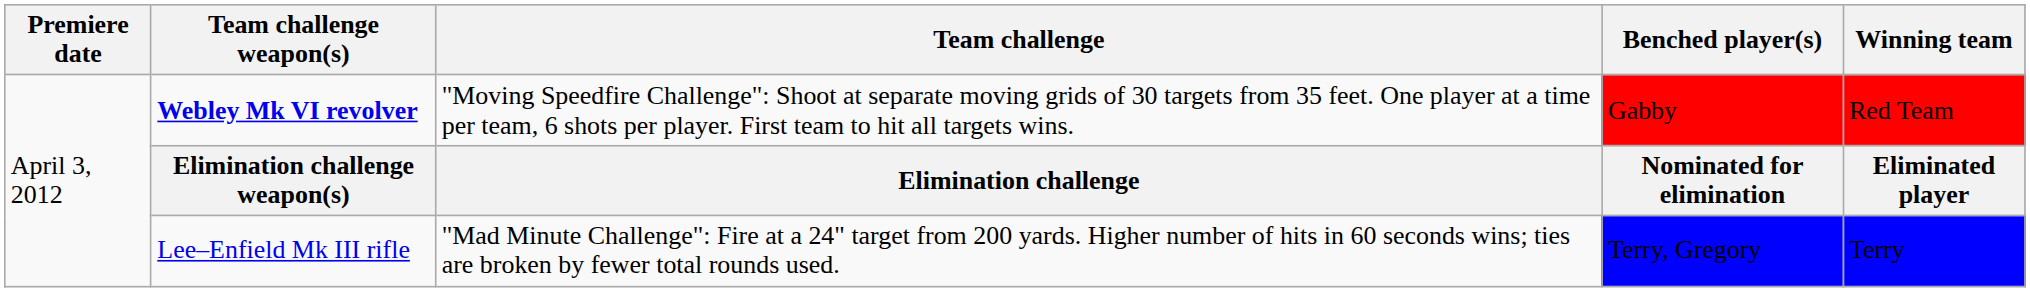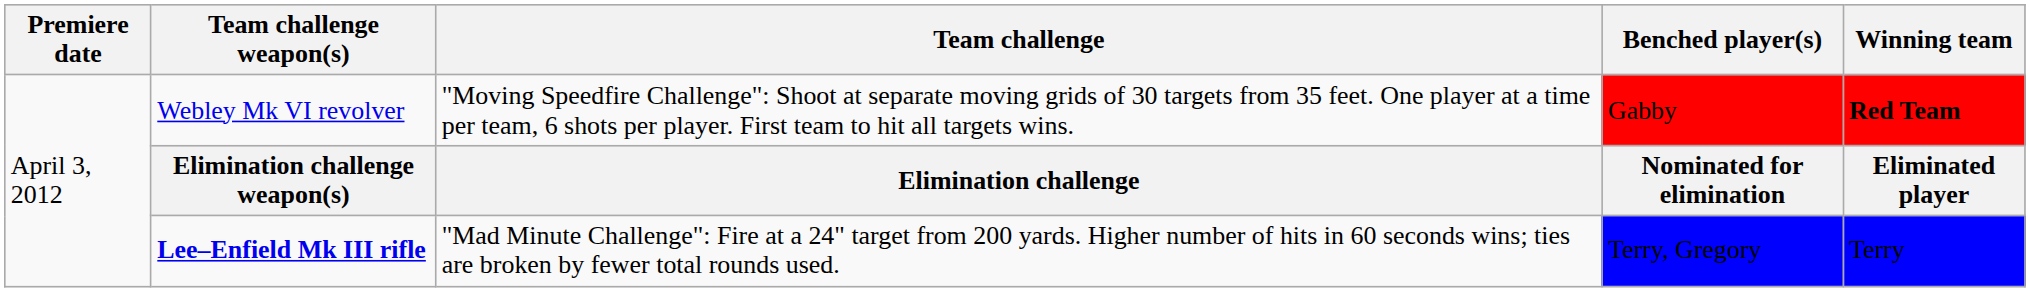(287, 109) bold -> (281, 109) normal
(1901, 109) normal -> (1905, 109) bold
(284, 250) normal -> (292, 250) bold
